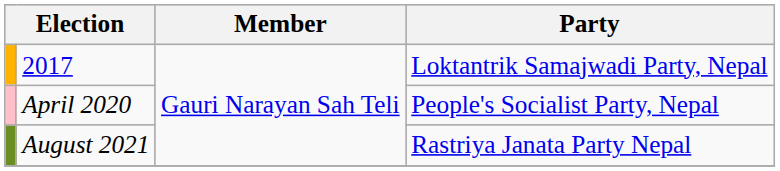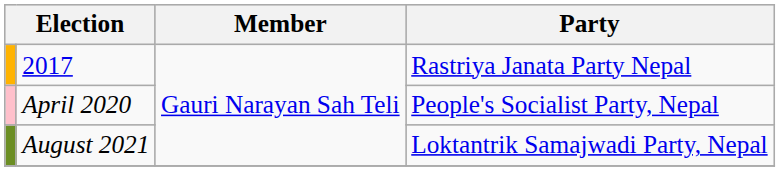(589, 64) Loktantrik Samajwadi Party, Nepal -> (551, 64) Rastriya Janata Party Nepal
(551, 144) Rastriya Janata Party Nepal -> (589, 144) Loktantrik Samajwadi Party, Nepal
